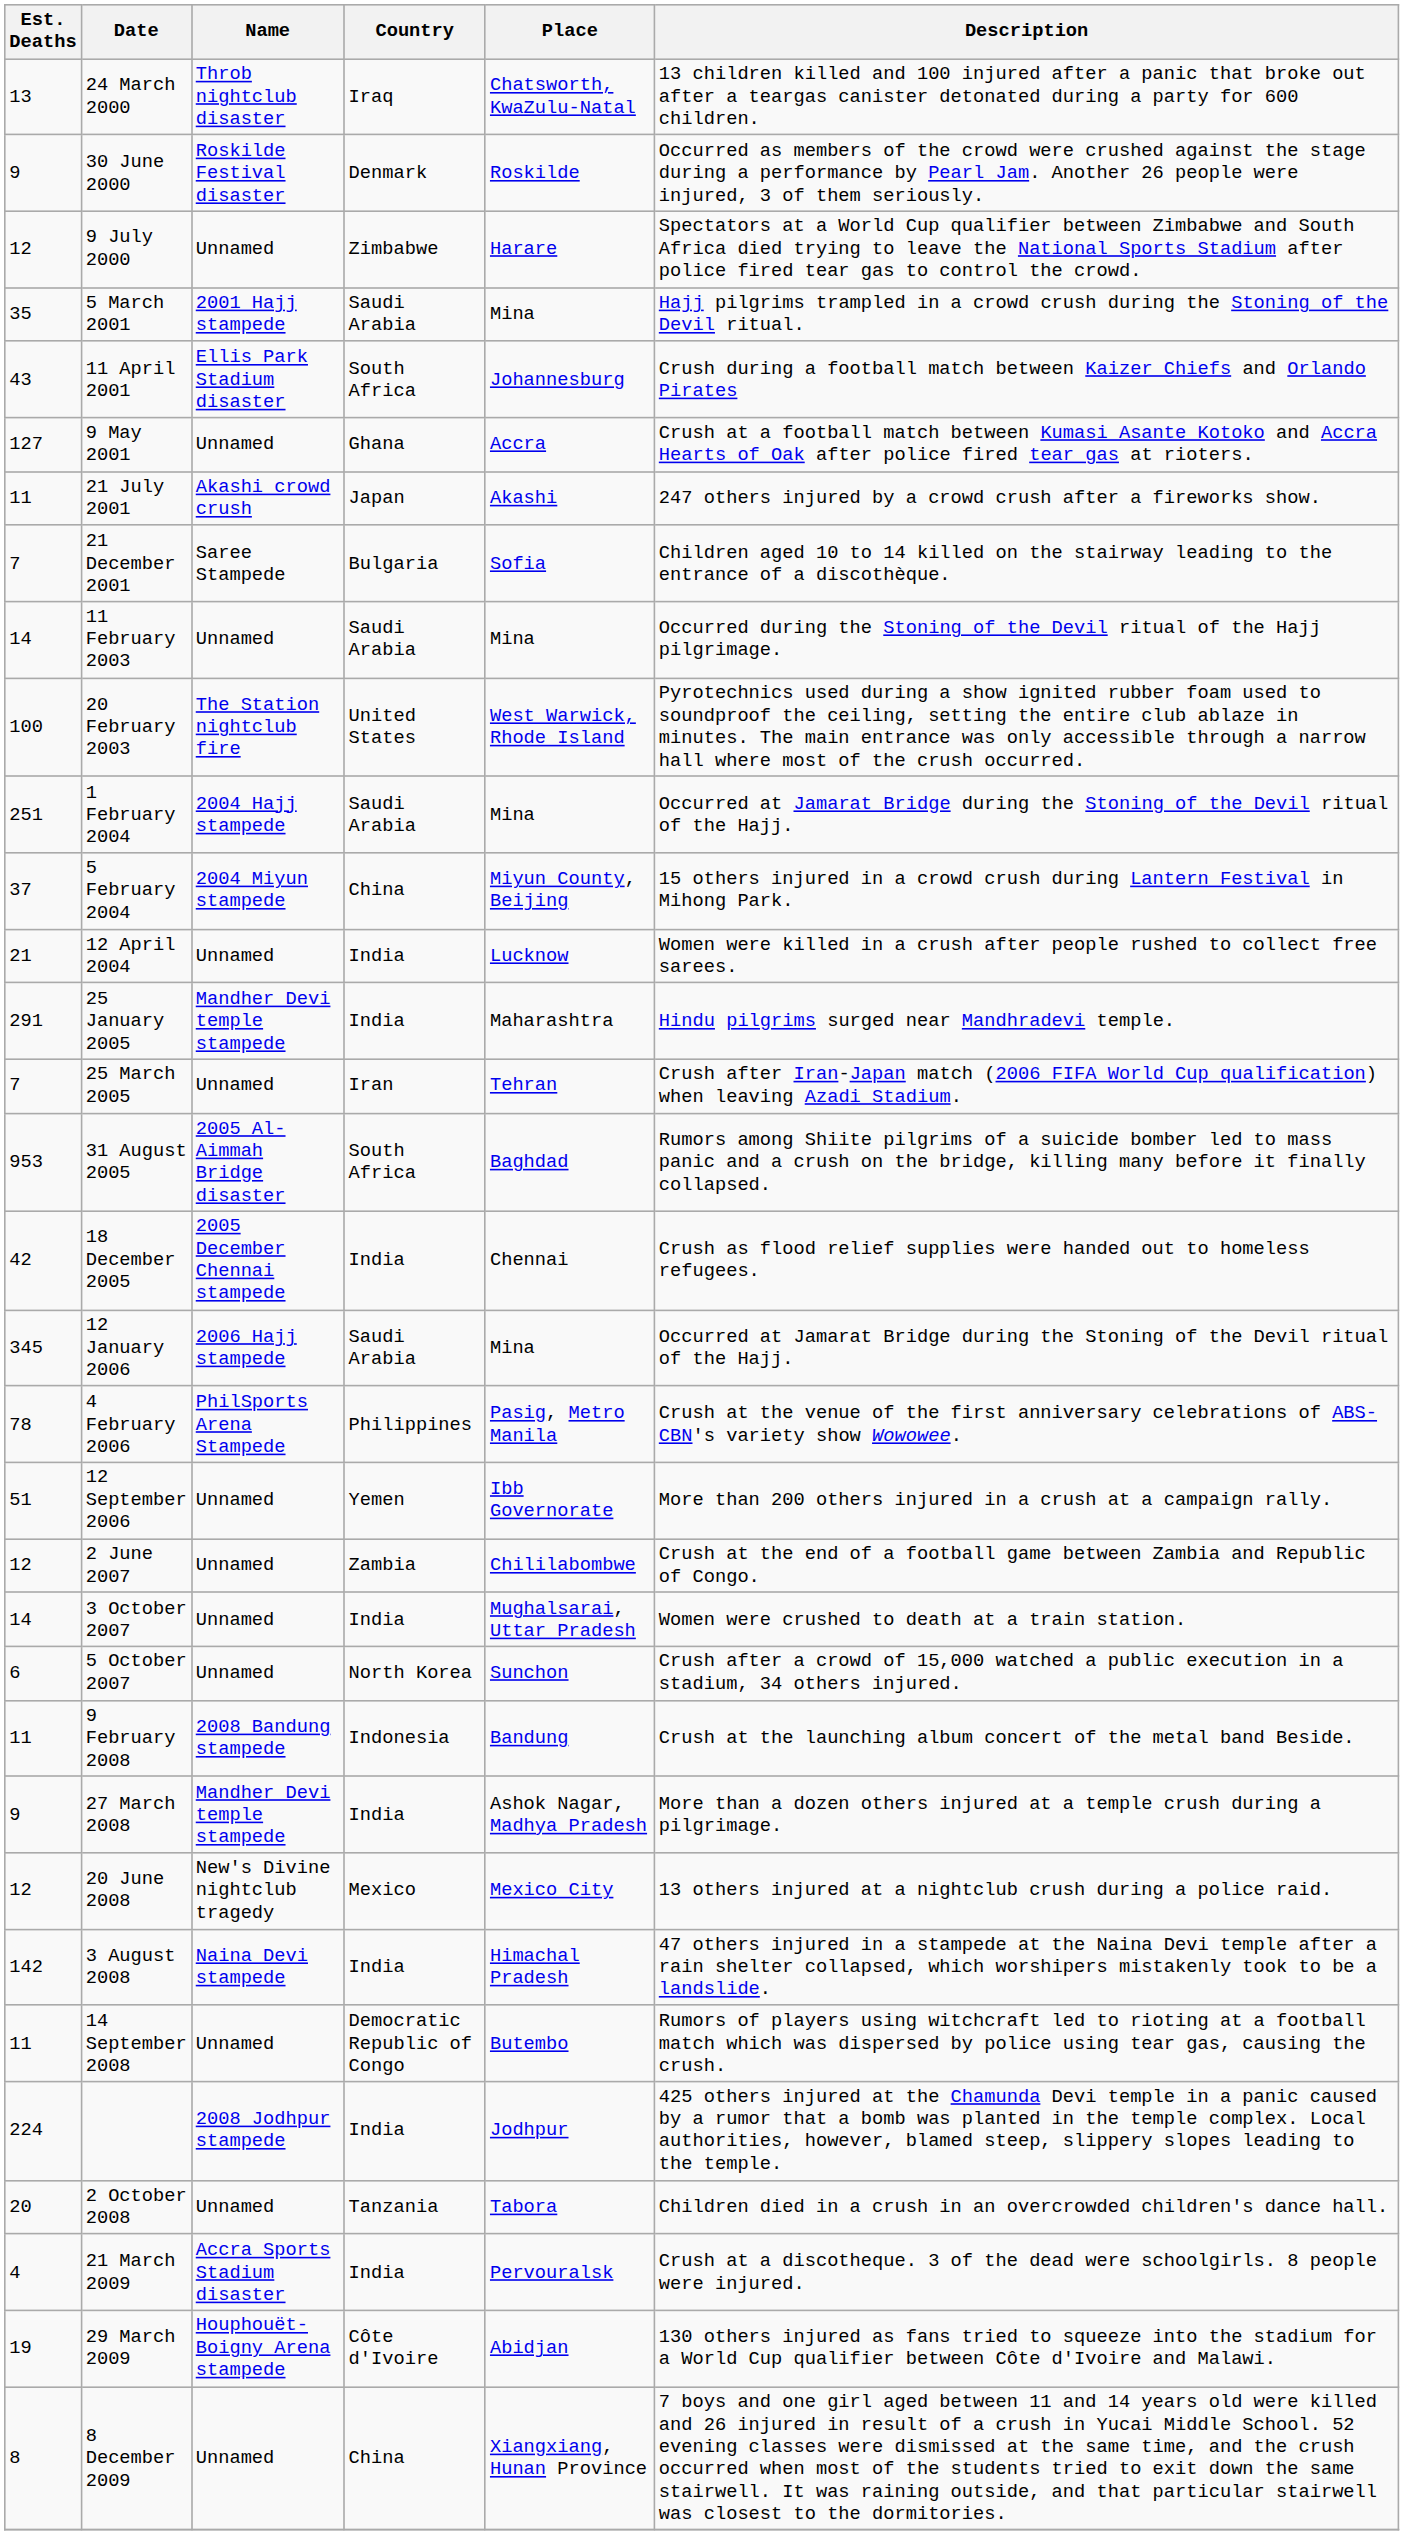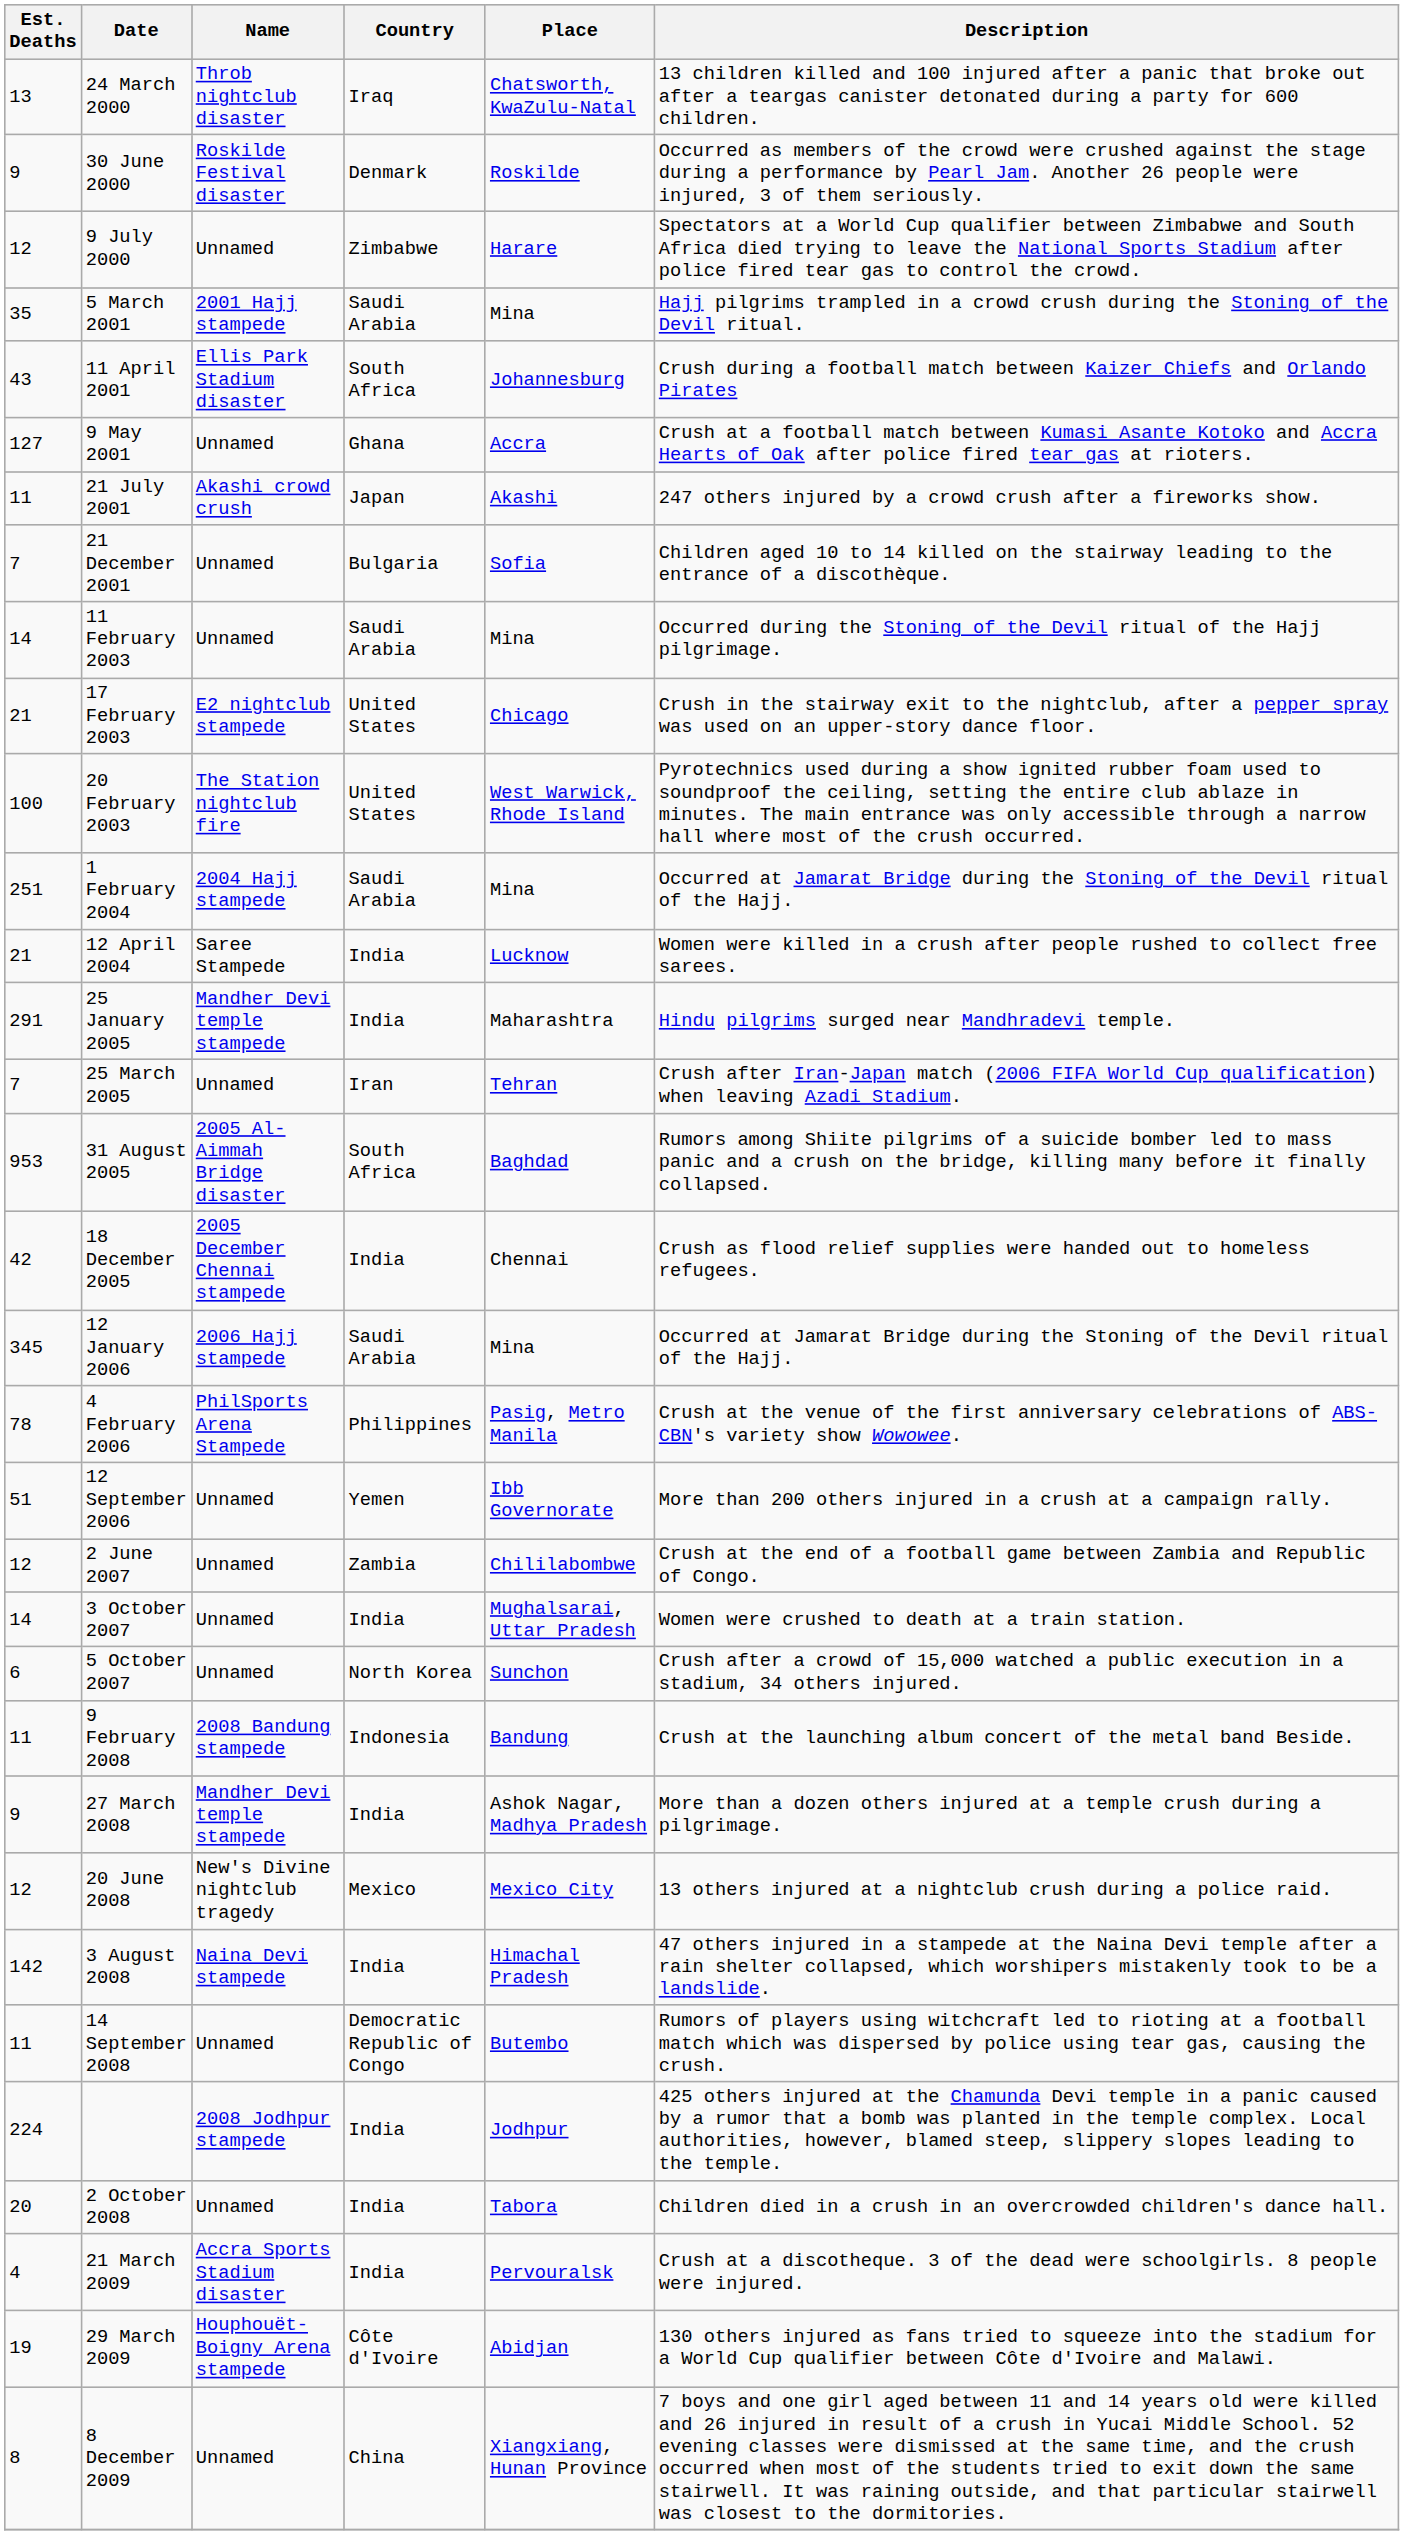(241, 563) Saree Stampede -> (235, 563) Unnamed
+ row: (21, 716)
- row: (21, 890)
(235, 955) Unnamed -> (241, 955) Saree Stampede
(393, 2207) Tanzania -> (377, 2207) India
